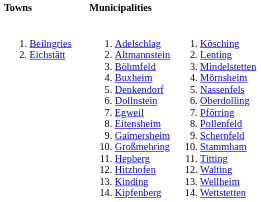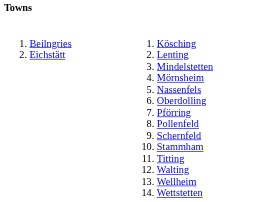- column: (121, 7)
